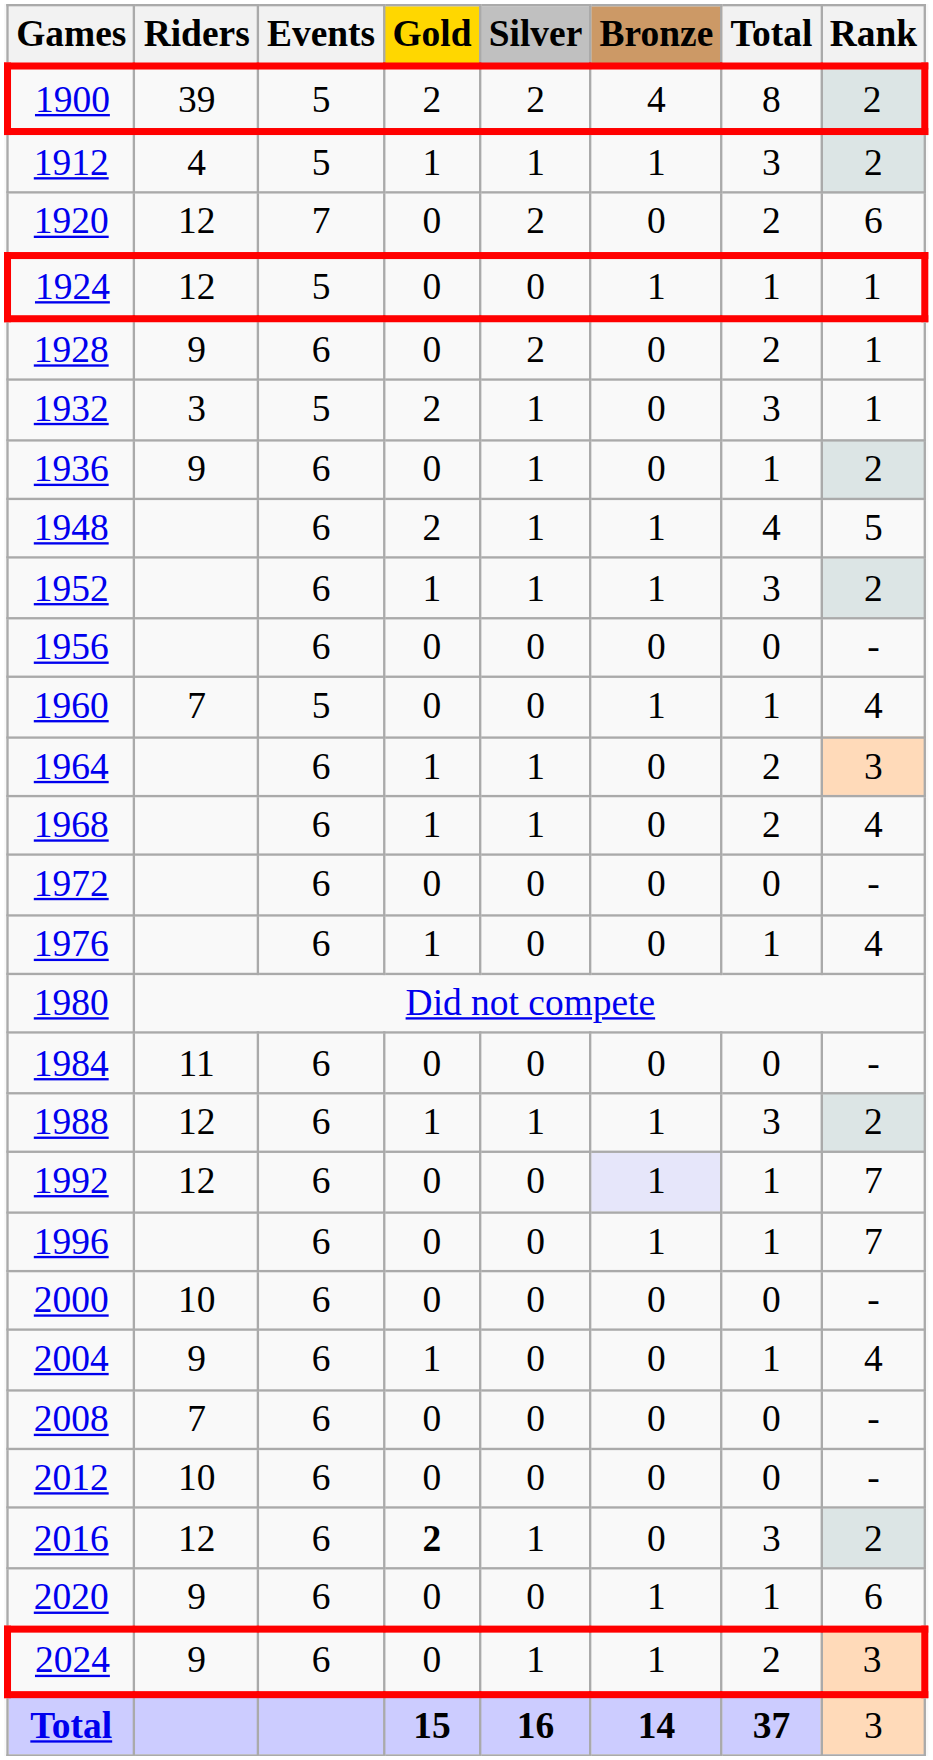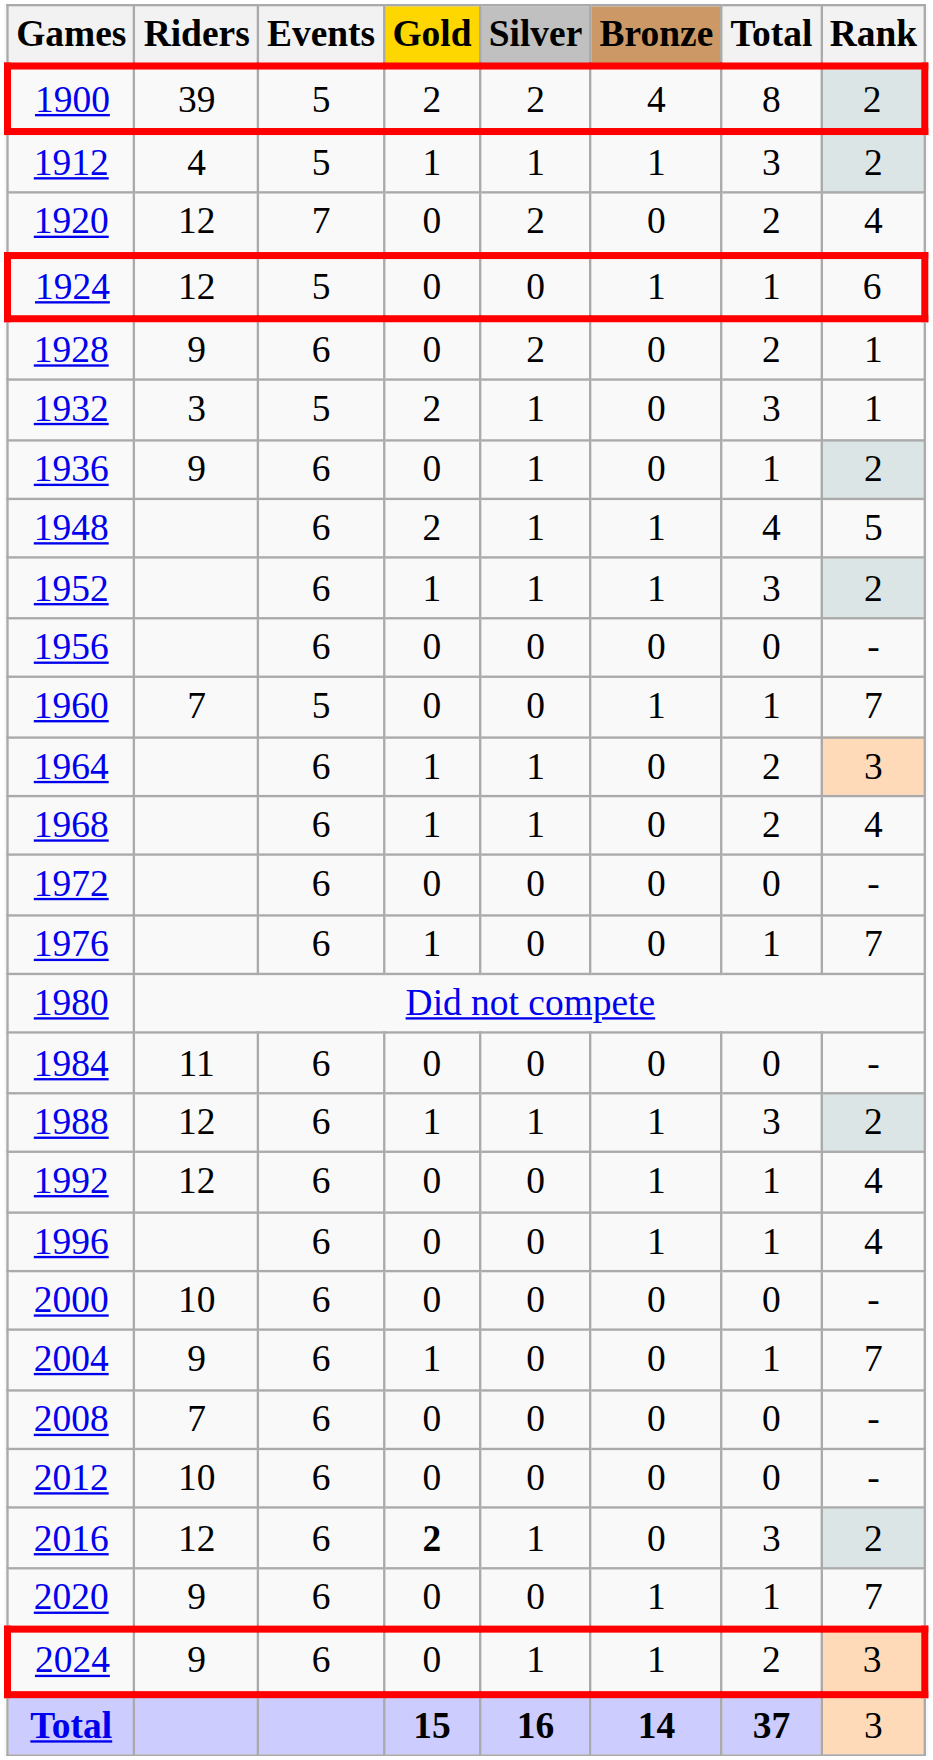(873, 221) 6 -> (873, 221) 4
(872, 285) 1 -> (872, 285) 6
(873, 706) 4 -> (873, 706) 7
(873, 943) 4 -> (873, 943) 7
(656, 1181) lavender background -> (656, 1181) no background
(873, 1181) 7 -> (873, 1181) 4
(873, 1240) 7 -> (873, 1240) 4
(873, 1359) 4 -> (873, 1359) 7
(873, 1596) 6 -> (873, 1596) 7
